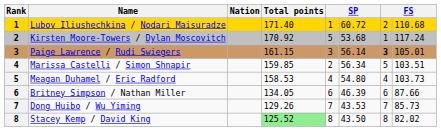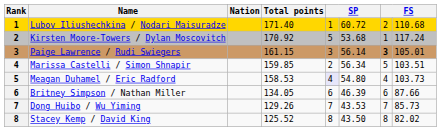(330, 79) no background -> (330, 79) lavender background
(279, 120) lightgreen background -> (279, 120) no background
